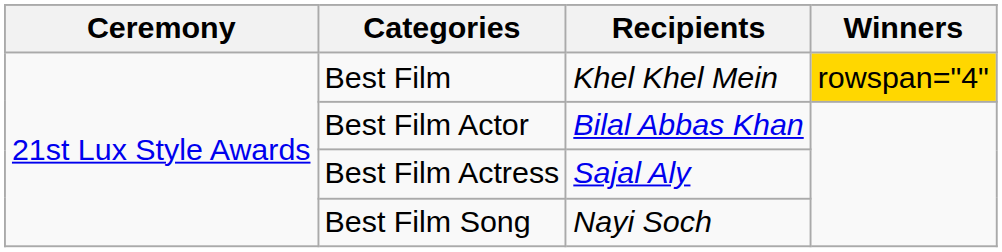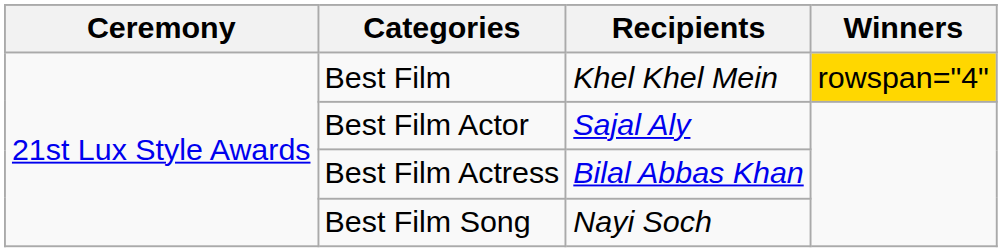(689, 125) Bilal Abbas Khan -> (632, 125) Sajal Aly
(632, 173) Sajal Aly -> (689, 173) Bilal Abbas Khan
